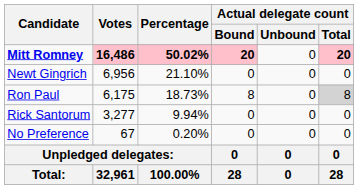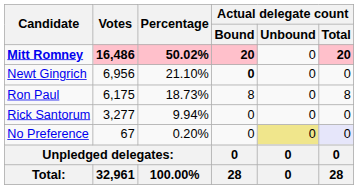(251, 74) normal -> (251, 74) bold
(347, 94) lightgrey background -> (347, 94) no background
(312, 134) no background -> (312, 134) khaki background
(347, 134) no background -> (347, 134) lavender background
